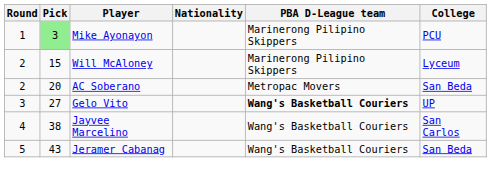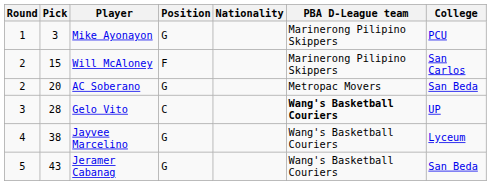+ column: (186, 13)
(55, 35) lightgreen background -> (55, 35) no background
(441, 64) Lyceum -> (447, 64) San Carlos
(55, 103) 27 -> (55, 109) 28
(441, 126) San Carlos -> (447, 138) Lyceum
